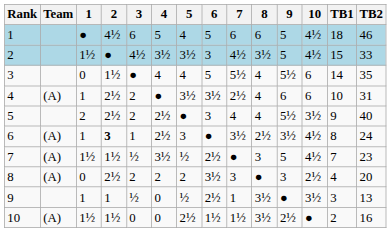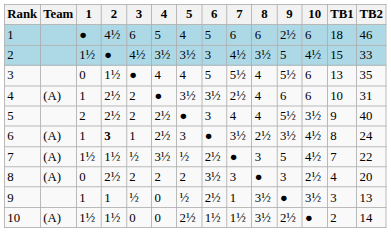(283, 34) 5 -> (288, 34) 2½
(313, 34) 4½ -> (308, 34) 6
(337, 75) 14 -> (337, 75) 13
(366, 156) 23 -> (366, 156) 22
(366, 217) 16 -> (366, 217) 14
